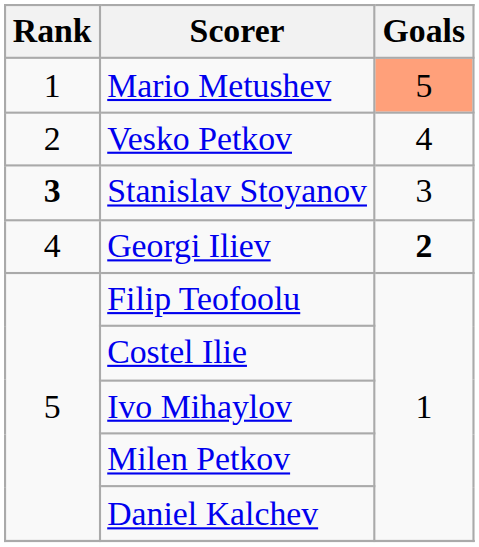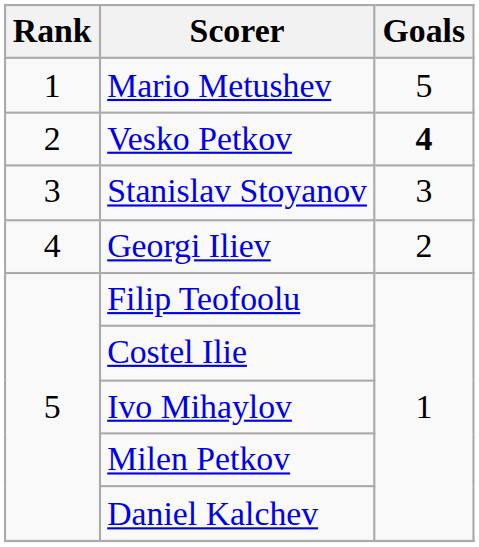(424, 84) lightsalmon background -> (424, 84) no background
(424, 138) normal -> (424, 138) bold
(52, 191) bold -> (52, 191) normal
(424, 245) bold -> (424, 245) normal
